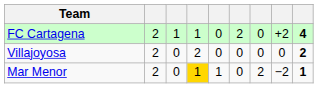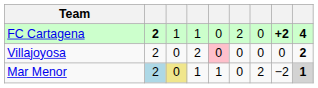(155, 33) normal -> (155, 33) bold
(282, 33) normal -> (282, 33) bold
(219, 53) no background -> (219, 53) pink background
(155, 72) no background -> (155, 72) lightblue background
(176, 72) no background -> (176, 72) khaki background
(198, 72) gold background -> (198, 72) no background
(303, 72) no background -> (303, 72) lightgrey background
